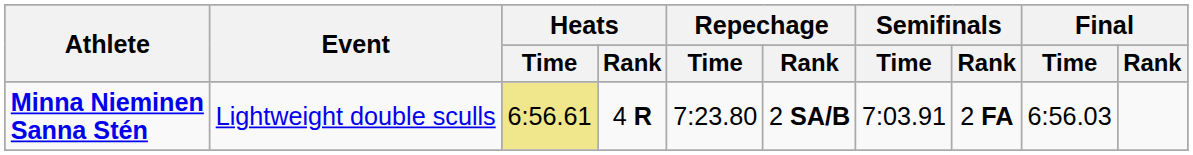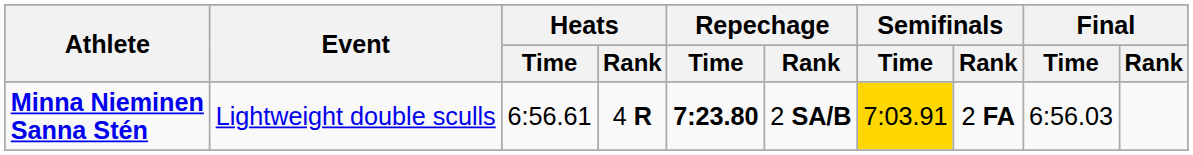(550, 117) khaki background -> (550, 117) no background
(715, 117) normal -> (716, 117) bold
(904, 117) no background -> (905, 117) gold background
